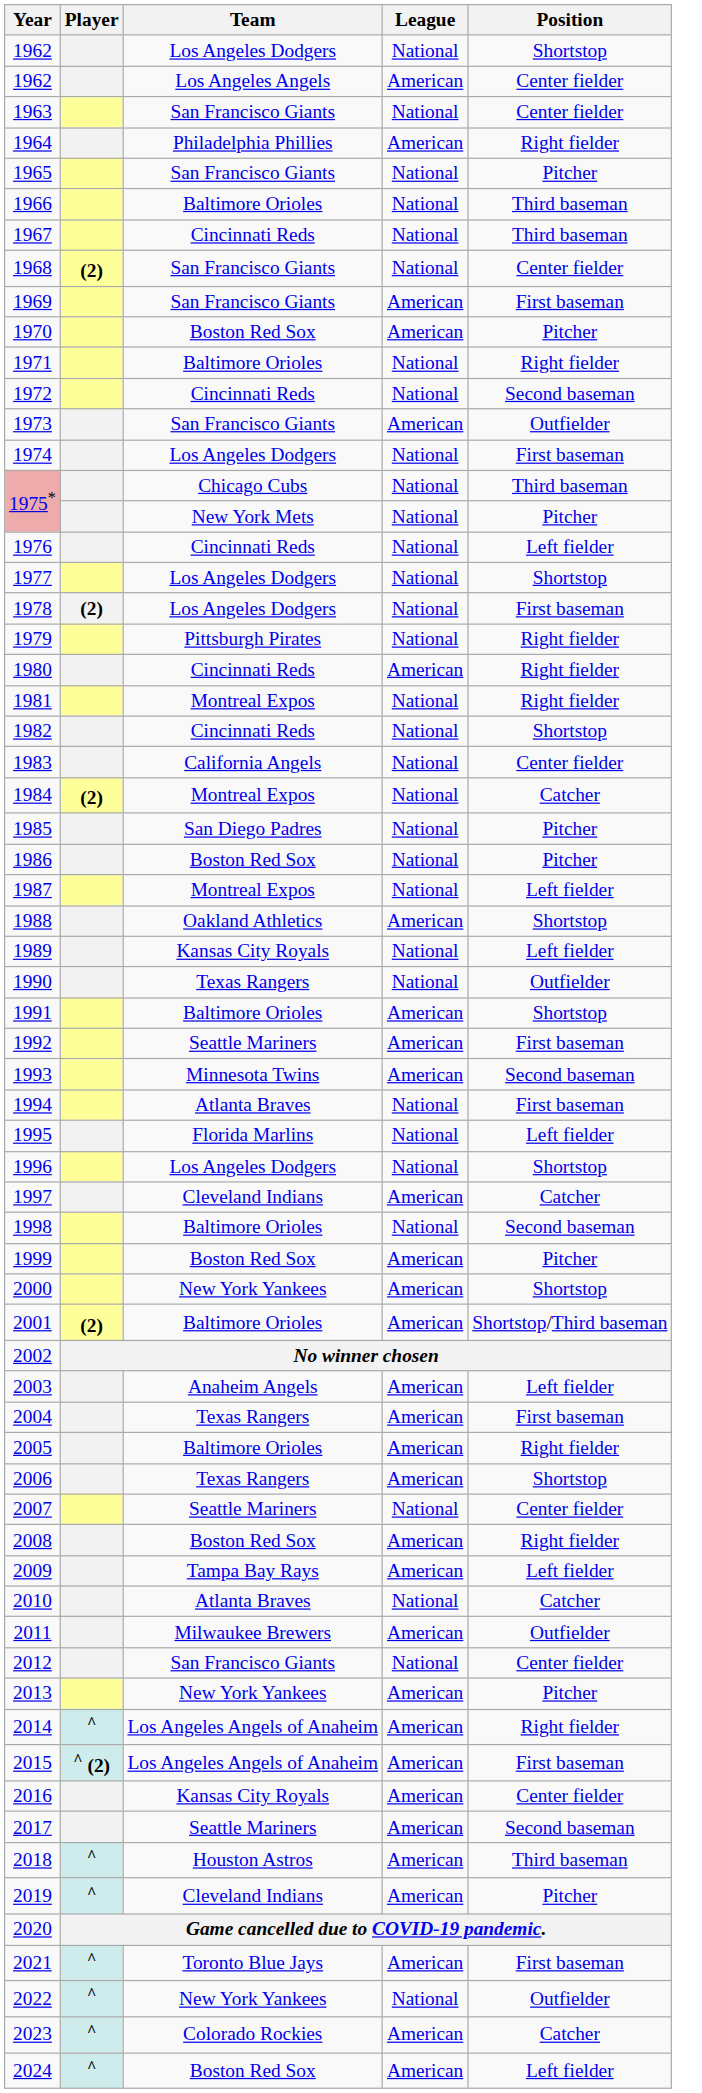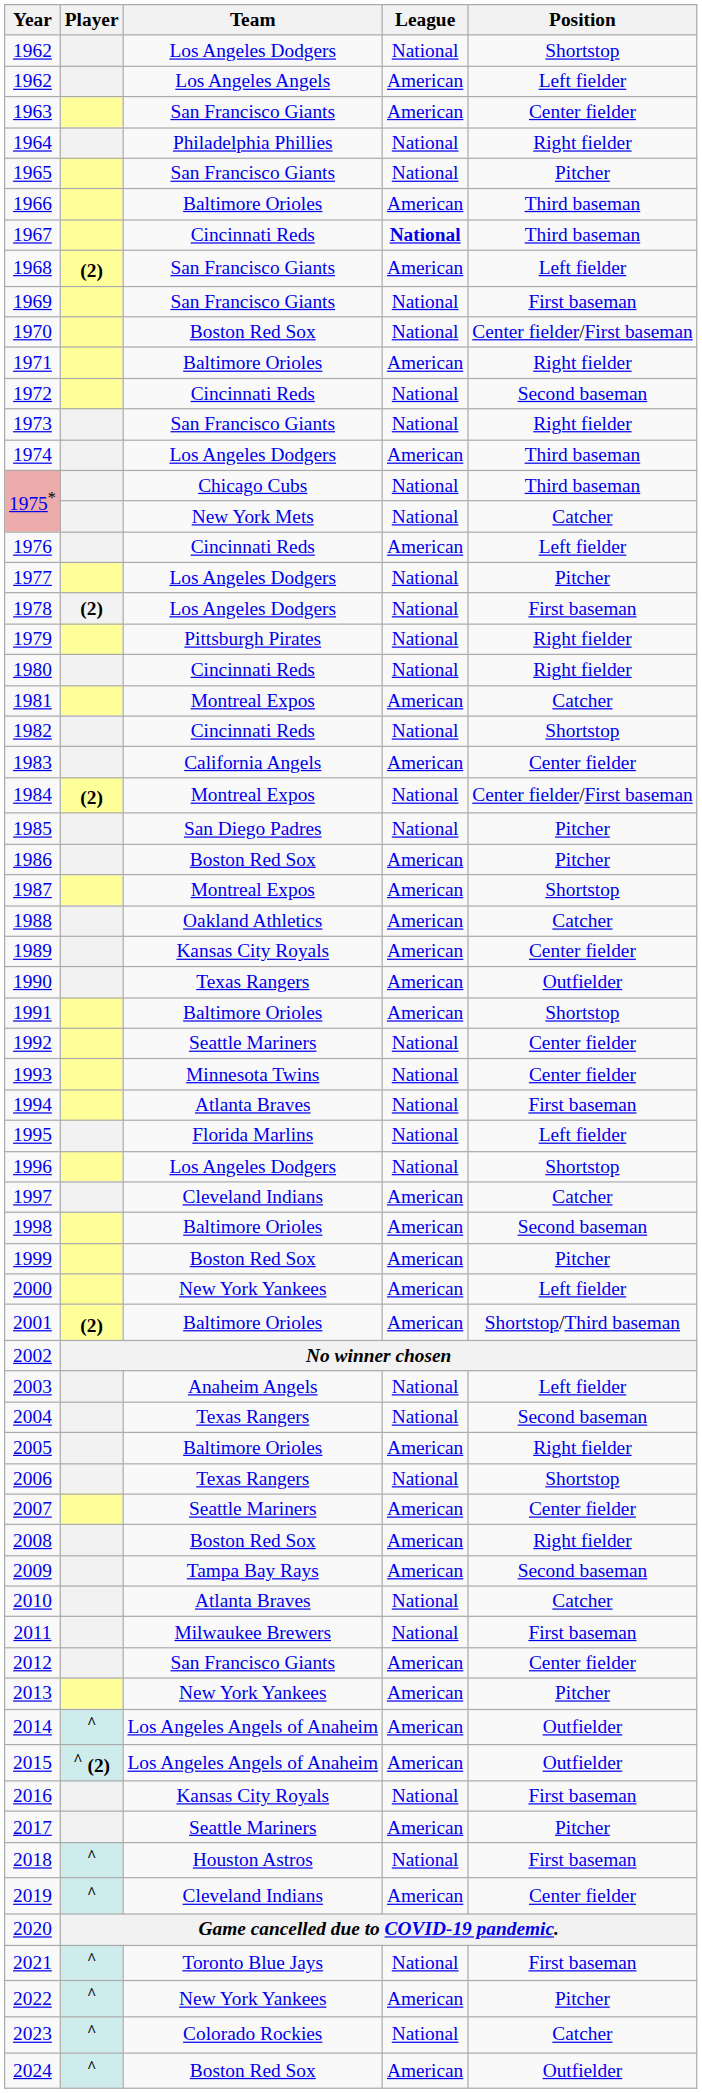(570, 81) Center fielder -> (582, 81) Left fielder
(425, 111) National -> (425, 111) American
(425, 142) American -> (425, 142) National
(425, 204) National -> (425, 204) American
(425, 234) normal -> (425, 234) bold
(425, 268) National -> (425, 268) American
(570, 268) Center fielder -> (582, 268) Left fielder
(425, 301) American -> (425, 301) National
(425, 332) American -> (425, 332) National
(570, 332) Pitcher -> (582, 332) Center fielder/First baseman
(425, 362) National -> (425, 362) American
(425, 424) American -> (425, 424) National
(570, 424) Outfielder -> (582, 424) Right fielder
(425, 454) National -> (425, 454) American
(570, 454) First baseman -> (582, 454) Third baseman
(570, 516) Pitcher -> (582, 516) Catcher
(425, 547) National -> (425, 547) American
(570, 577) Shortstop -> (582, 577) Pitcher
(425, 669) American -> (425, 669) National
(425, 700) National -> (425, 700) American
(570, 700) Right fielder -> (582, 700) Catcher
(425, 761) National -> (425, 761) American
(570, 795) Catcher -> (582, 795) Center fielder/First baseman
(425, 859) National -> (425, 859) American
(425, 890) National -> (425, 890) American
(570, 890) Left fielder -> (582, 890) Shortstop
(570, 920) Shortstop -> (582, 920) Catcher
(425, 951) National -> (425, 951) American
(570, 951) Left fielder -> (582, 951) Center fielder
(425, 982) National -> (425, 982) American
(425, 1043) American -> (425, 1043) National
(570, 1043) First baseman -> (582, 1043) Center fielder
(425, 1074) American -> (425, 1074) National
(570, 1074) Second baseman -> (582, 1074) Center fielder
(425, 1227) National -> (425, 1227) American
(570, 1289) Shortstop -> (582, 1289) Left fielder
(425, 1386) American -> (425, 1386) National
(425, 1417) American -> (425, 1417) National
(570, 1417) First baseman -> (582, 1417) Second baseman
(425, 1478) American -> (425, 1478) National
(425, 1509) National -> (425, 1509) American
(570, 1570) Left fielder -> (582, 1570) Second baseman
(425, 1632) American -> (425, 1632) National
(570, 1632) Outfielder -> (582, 1632) First baseman
(425, 1662) National -> (425, 1662) American
(570, 1726) Right fielder -> (582, 1726) Outfielder
(570, 1762) First baseman -> (582, 1762) Outfielder
(425, 1796) American -> (425, 1796) National
(570, 1796) Center fielder -> (582, 1796) First baseman
(570, 1826) Second baseman -> (582, 1826) Pitcher
(425, 1860) American -> (425, 1860) National
(570, 1860) Third baseman -> (582, 1860) First baseman
(570, 1896) Pitcher -> (582, 1896) Center fielder
(425, 1962) American -> (425, 1962) National
(425, 1998) National -> (425, 1998) American
(570, 1998) Outfielder -> (582, 1998) Pitcher
(425, 2034) American -> (425, 2034) National
(570, 2070) Left fielder -> (582, 2070) Outfielder
